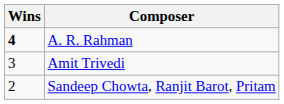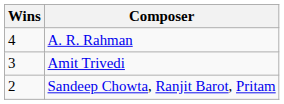(12, 39) bold -> (12, 39) normal
